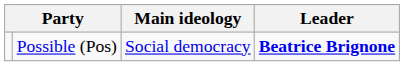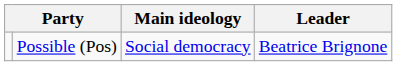(327, 46) bold -> (323, 46) normal
